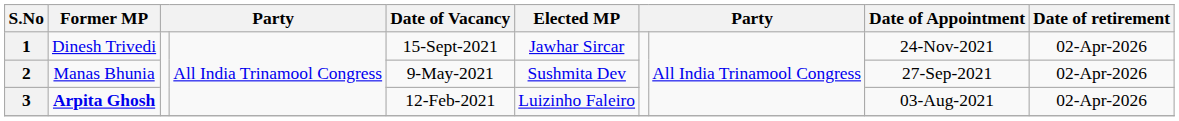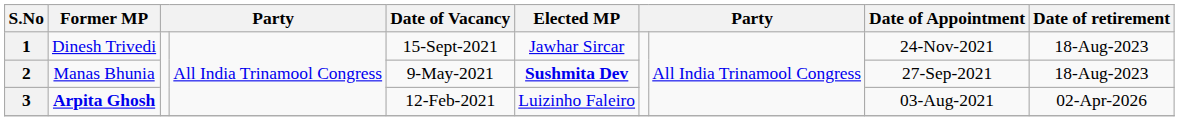(1102, 45) 02-Apr-2026 -> (1102, 45) 18-Aug-2023
(577, 73) normal -> (577, 73) bold
(1102, 73) 02-Apr-2026 -> (1102, 73) 18-Aug-2023
